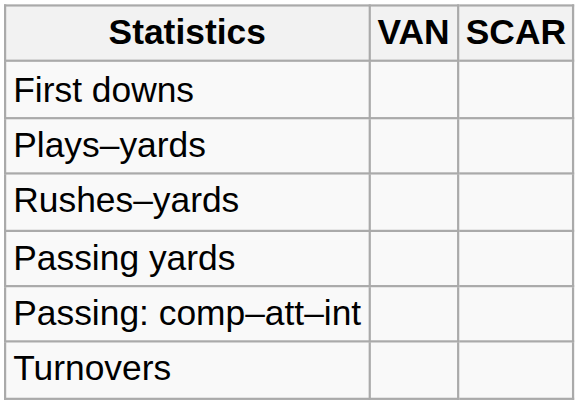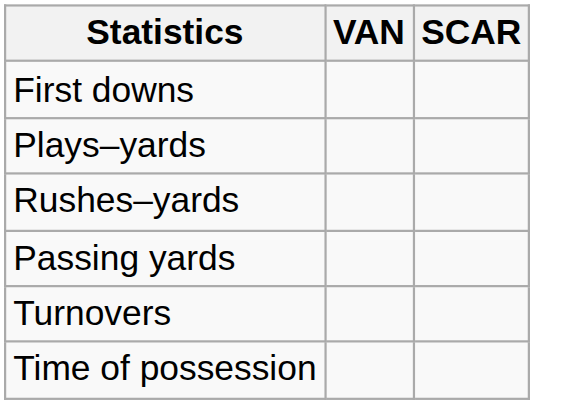- row: (187, 313)
+ row: (165, 369)
